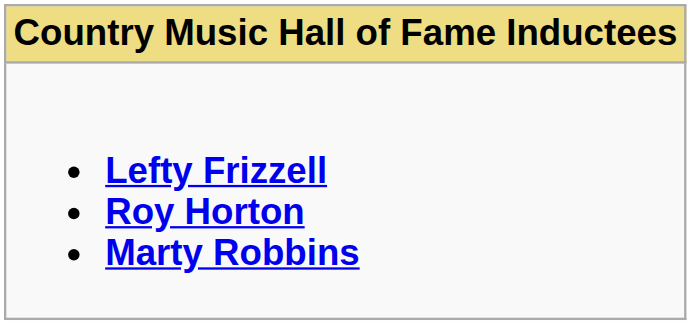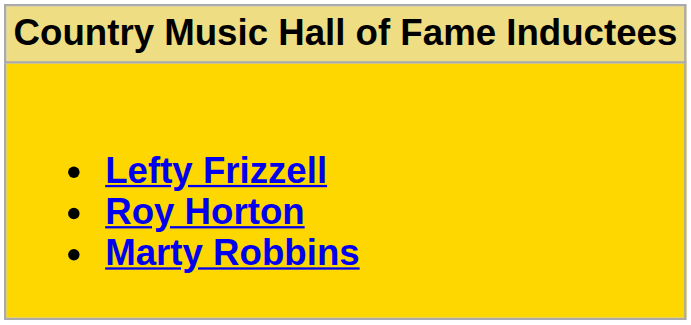(345, 211) no background -> (345, 211) gold background
